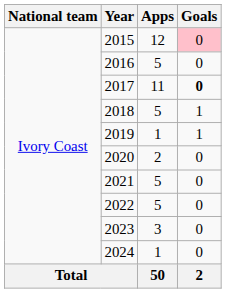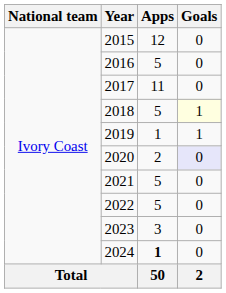(199, 39) pink background -> (199, 39) no background
(199, 87) bold -> (199, 87) normal
(199, 110) no background -> (199, 110) lightyellow background
(199, 157) no background -> (199, 157) lavender background
(158, 252) normal -> (158, 252) bold
